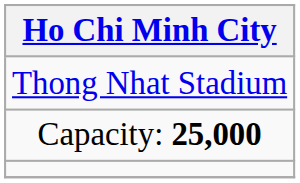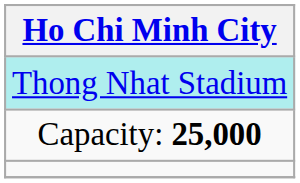(150, 82) no background -> (150, 82) paleturquoise background
